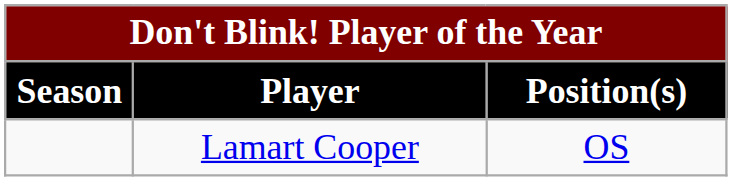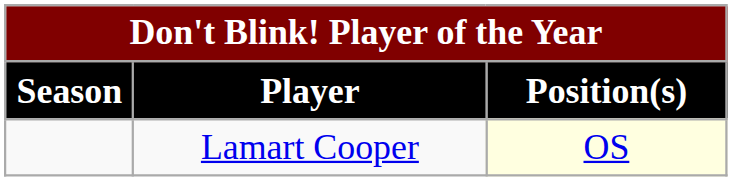(606, 146) no background -> (606, 146) lightyellow background
